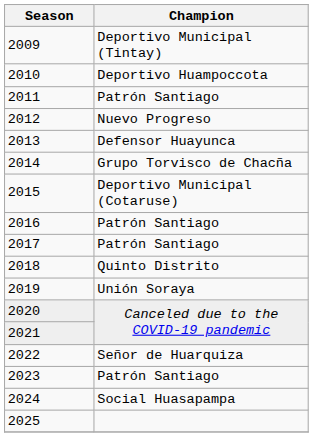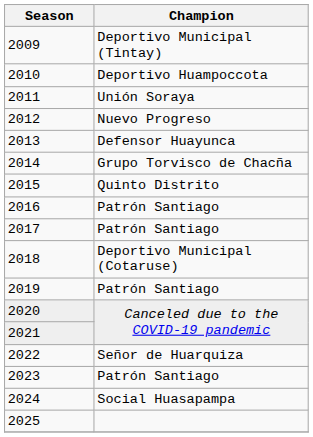(158, 97) Patrón Santiago -> (146, 97) Unión Soraya
(174, 193) Deportivo Municipal (Cotaruse) -> (158, 185) Quinto Distrito
(158, 267) Quinto Distrito -> (174, 259) Deportivo Municipal (Cotaruse)
(146, 289) Unión Soraya -> (158, 289) Patrón Santiago
